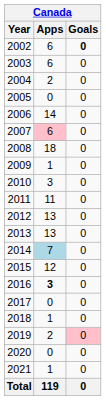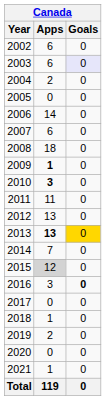(83, 47) bold -> (83, 47) normal
(83, 64) no background -> (83, 64) lavender background
(50, 132) pink background -> (50, 132) no background
(50, 166) normal -> (50, 166) bold
(50, 183) normal -> (50, 183) bold
(50, 234) normal -> (50, 234) bold
(83, 234) no background -> (83, 234) gold background
(50, 251) lightblue background -> (50, 251) no background
(50, 268) no background -> (50, 268) lightgrey background
(50, 285) bold -> (50, 285) normal
(83, 285) normal -> (83, 285) bold
(83, 336) pink background -> (83, 336) no background
